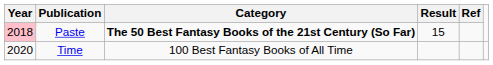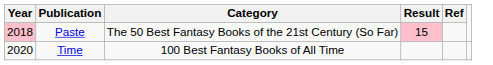(261, 32) bold -> (253, 32) normal
(438, 32) no background -> (421, 32) pink background
